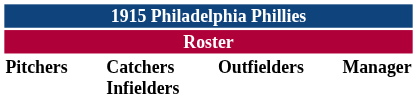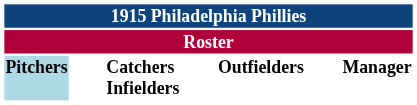(37, 67) no background -> (37, 67) lightblue background
